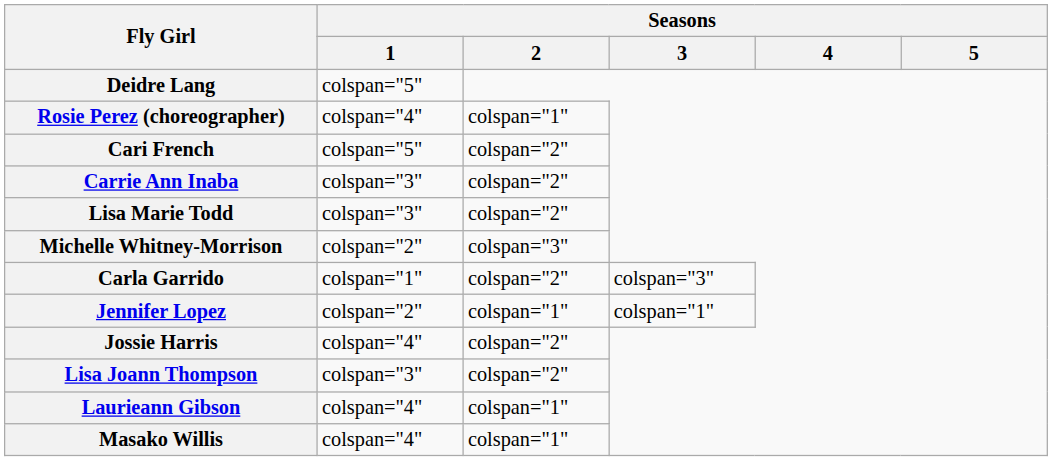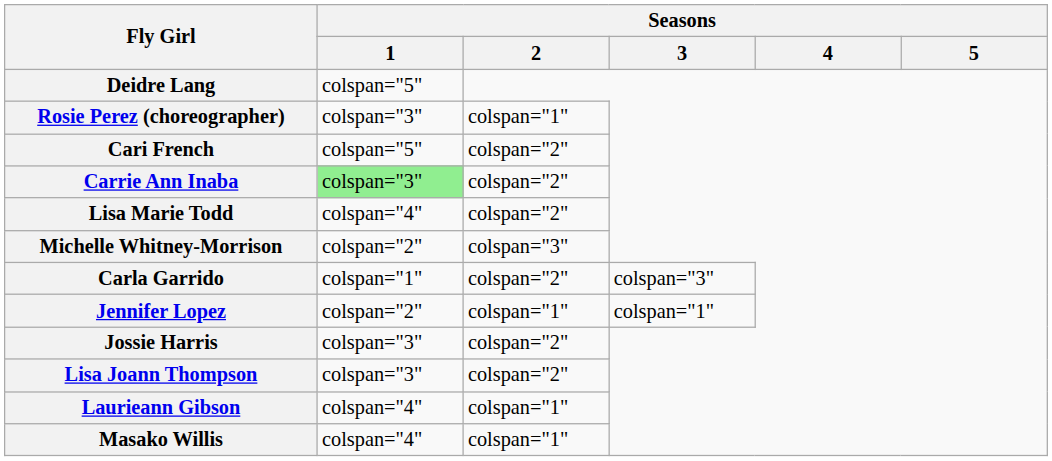(372, 117) colspan="4" -> (372, 117) colspan="3"
(372, 181) no background -> (372, 181) lightgreen background
(372, 213) colspan="3" -> (372, 213) colspan="4"
(372, 342) colspan="4" -> (372, 342) colspan="3"
